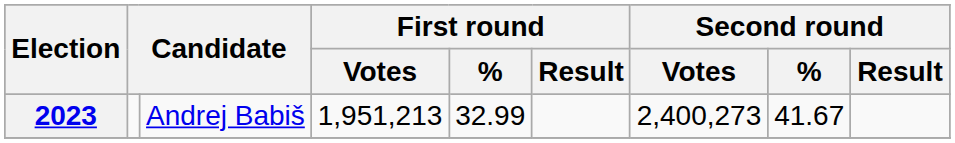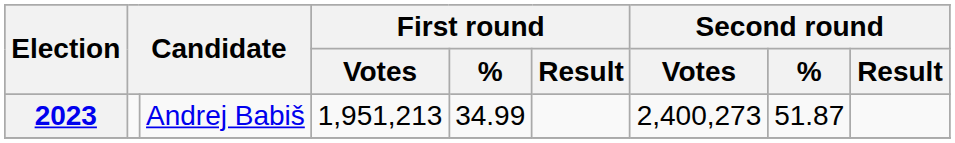(490, 115) 32.99 -> (490, 115) 34.99
(809, 115) 41.67 -> (809, 115) 51.87
